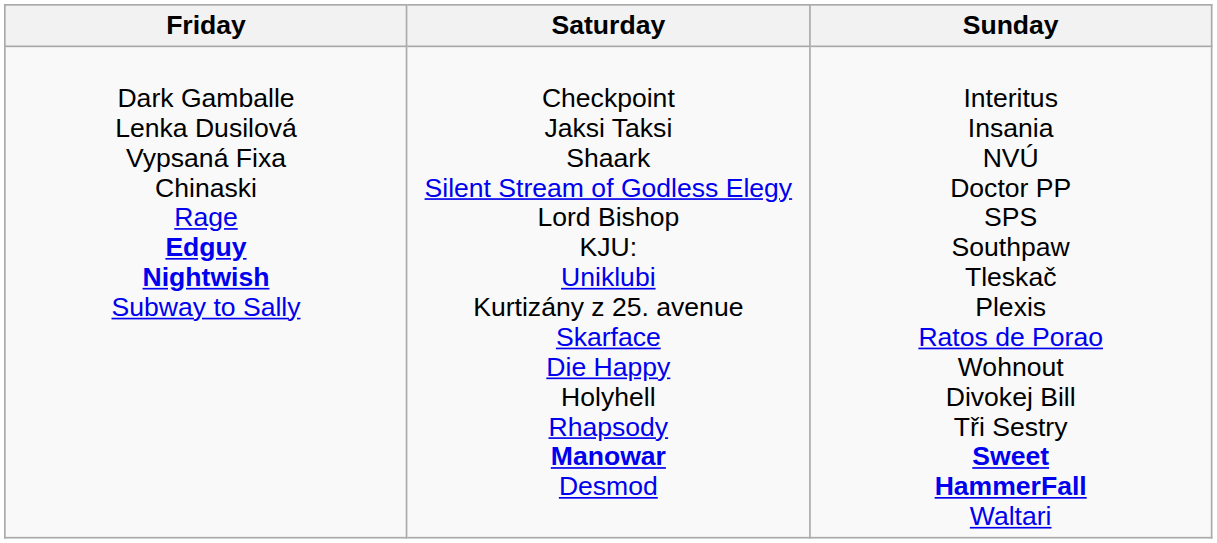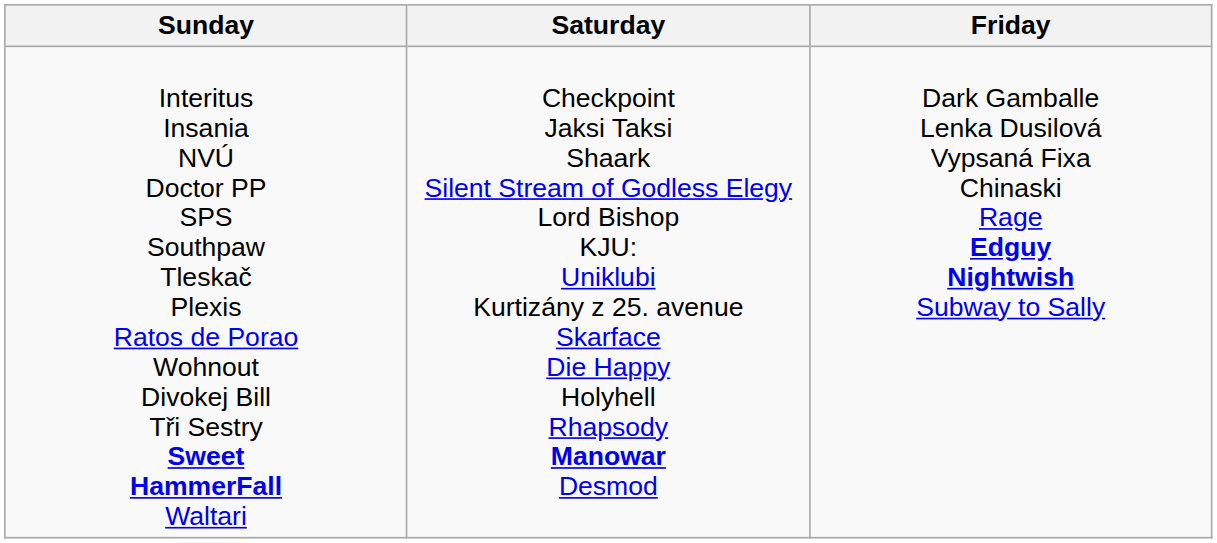columns swapped: (206, 25) <-> (1011, 25)
